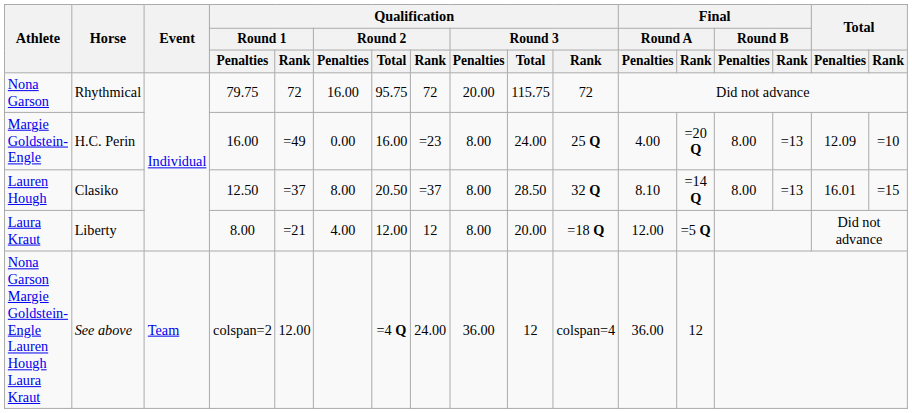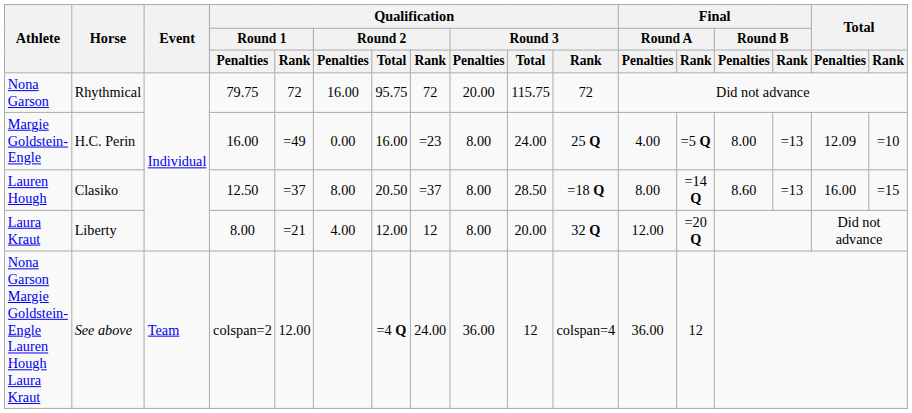(696, 141) =20 Q -> (696, 141) =5 Q
(586, 190) 32 Q -> (586, 190) =18 Q
(648, 190) 8.10 -> (648, 190) 8.00
(744, 190) 8.00 -> (744, 190) 8.60
(840, 190) 16.01 -> (840, 190) 16.00
(586, 230) =18 Q -> (586, 230) 32 Q
(696, 230) =5 Q -> (696, 230) =20 Q
